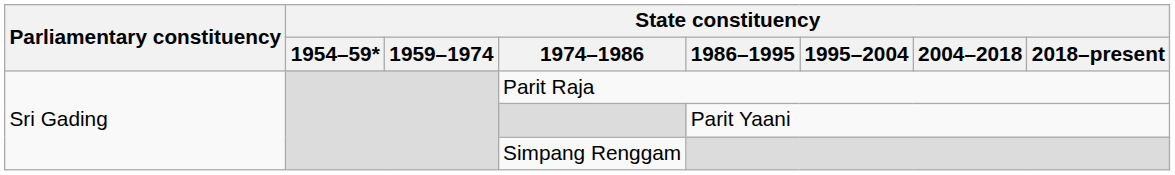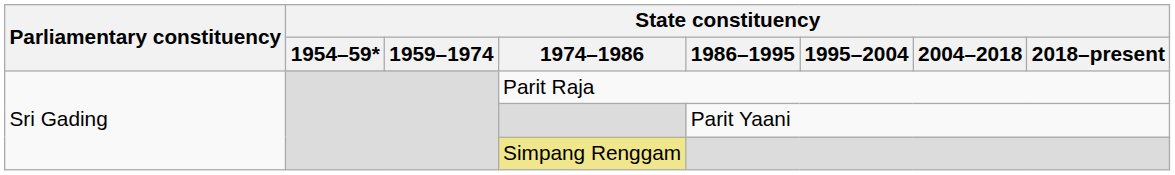(592, 152) no background -> (592, 152) khaki background
